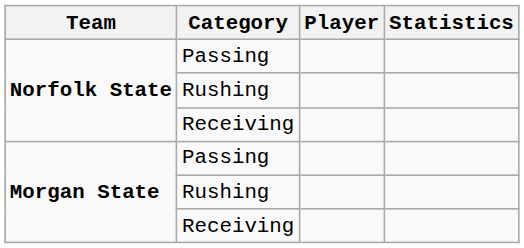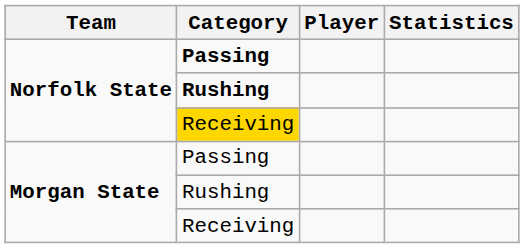(226, 56) normal -> (226, 56) bold
(226, 90) normal -> (226, 90) bold
(238, 124) no background -> (238, 124) gold background
